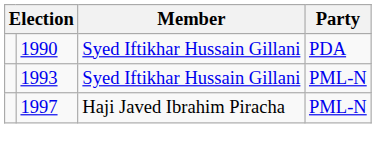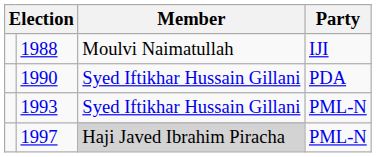+ row: (39, 48)
(184, 107) no background -> (184, 136) lightgrey background
